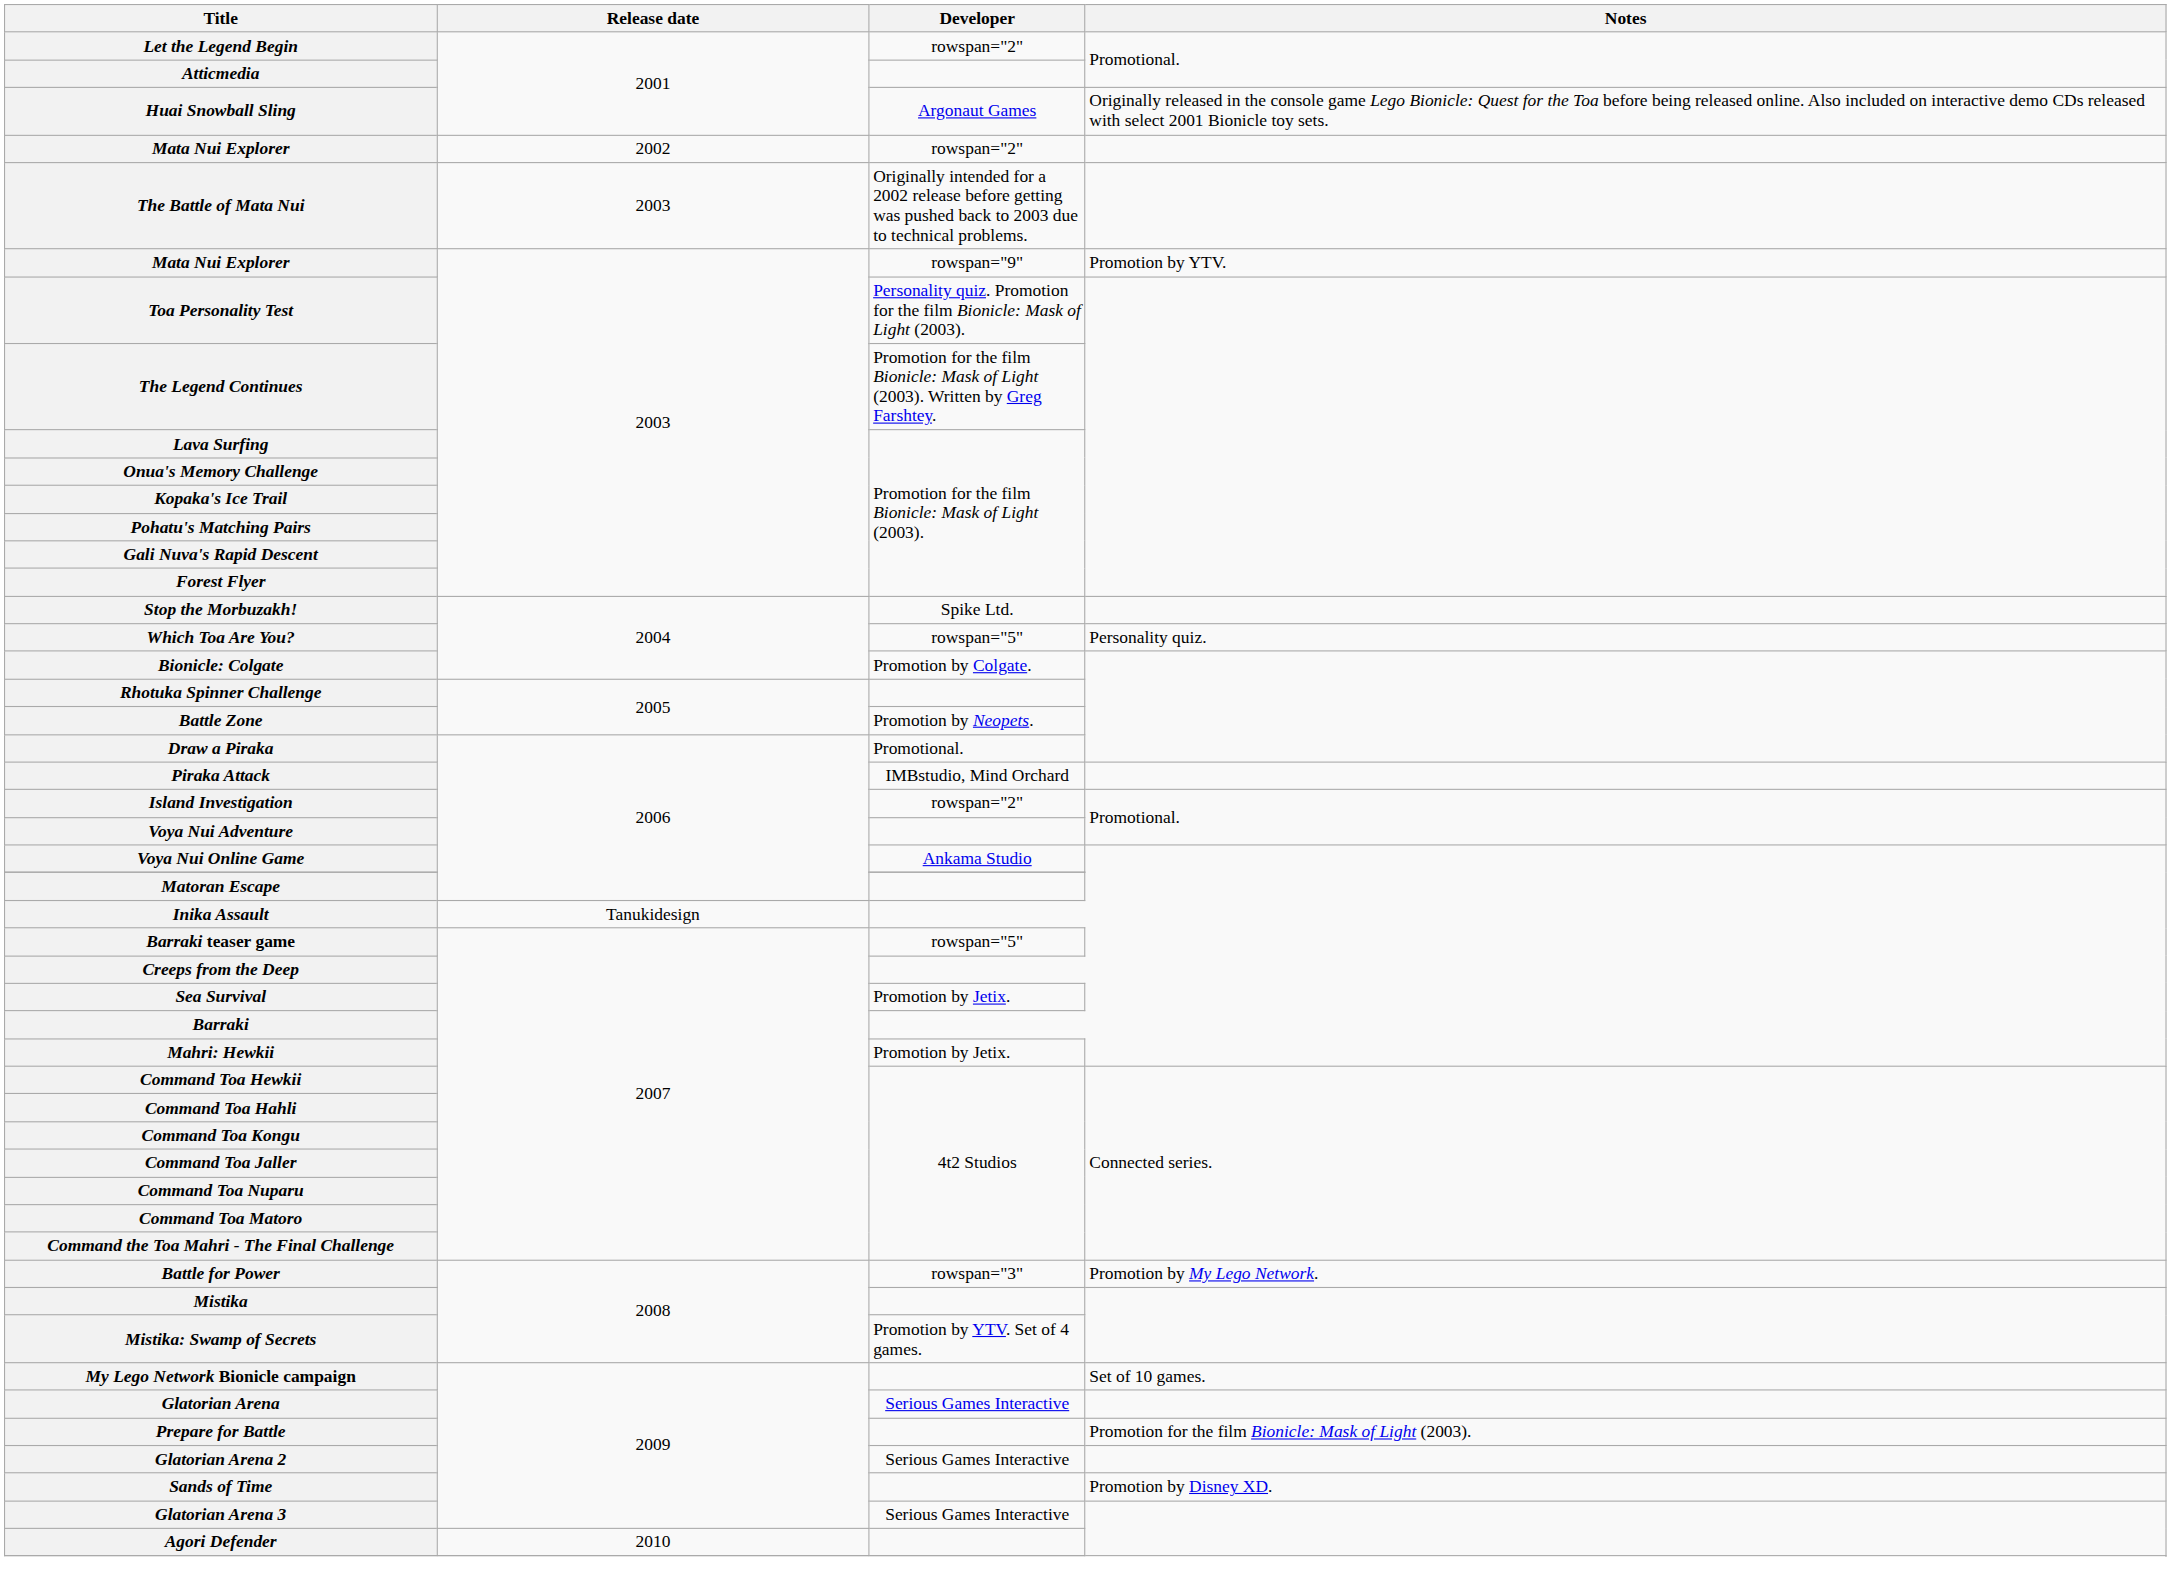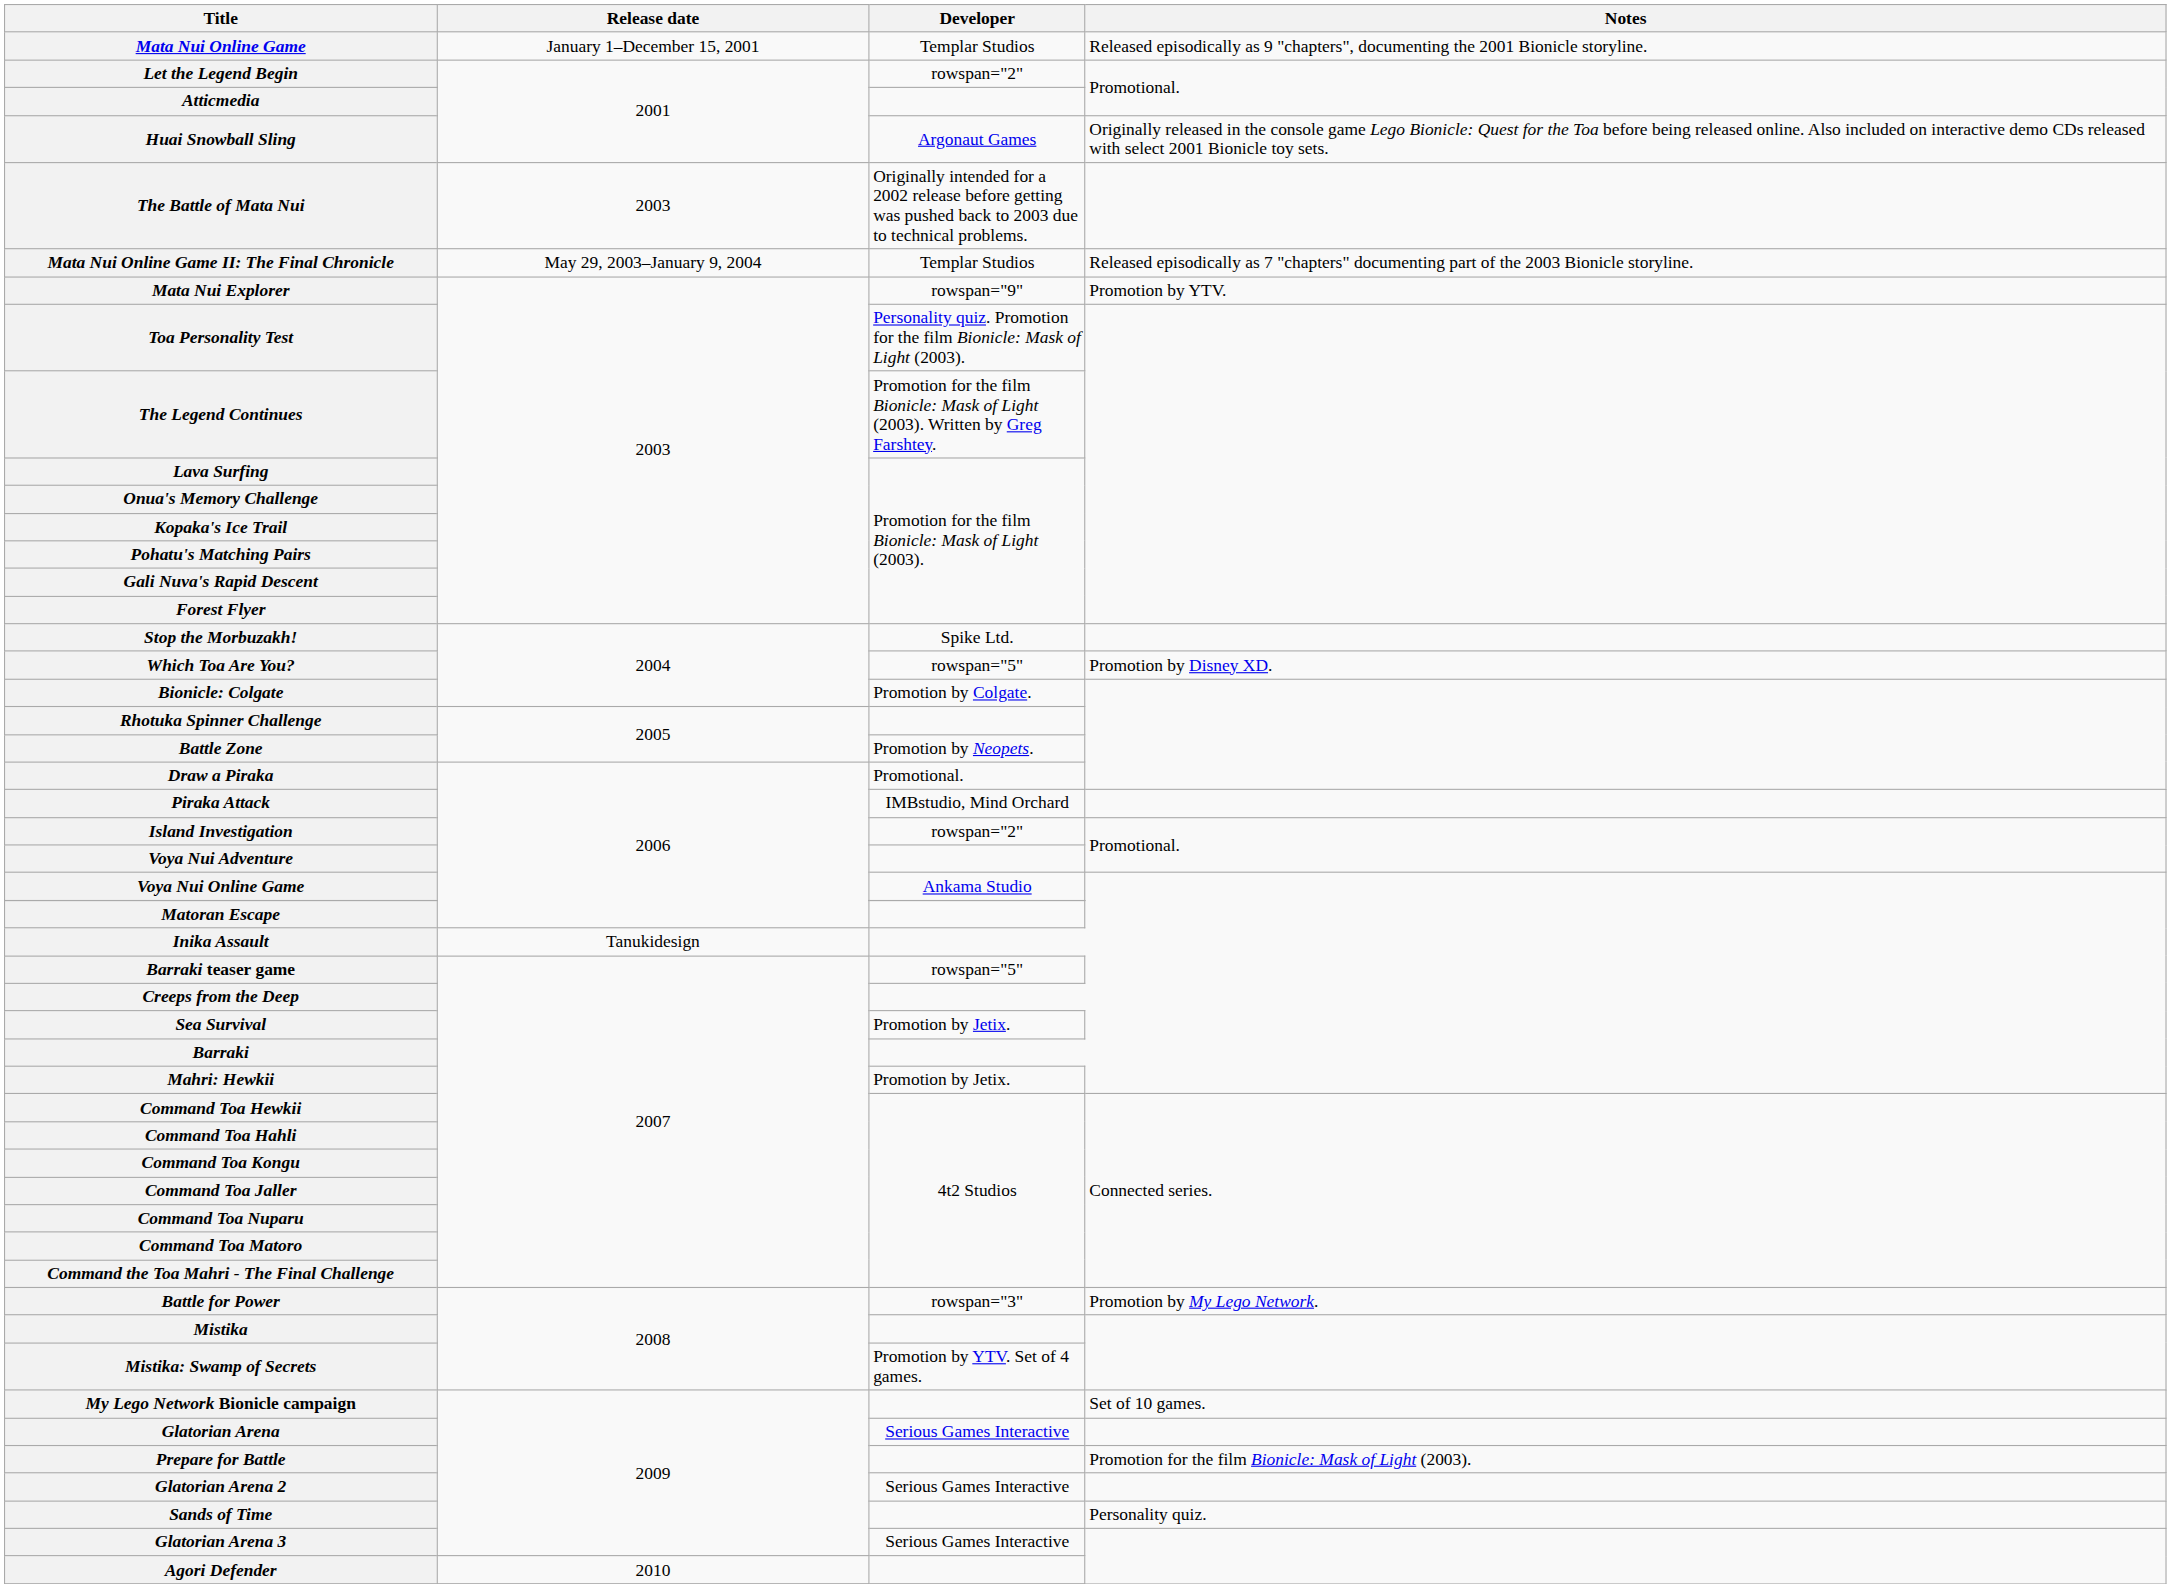+ row: (221, 45)
- row: (221, 148)
+ row: (221, 262)
(1148, 637) Personality quiz. -> (1181, 665) Promotion by Disney XD.
(1181, 1486) Promotion by Disney XD. -> (1148, 1514) Personality quiz.
